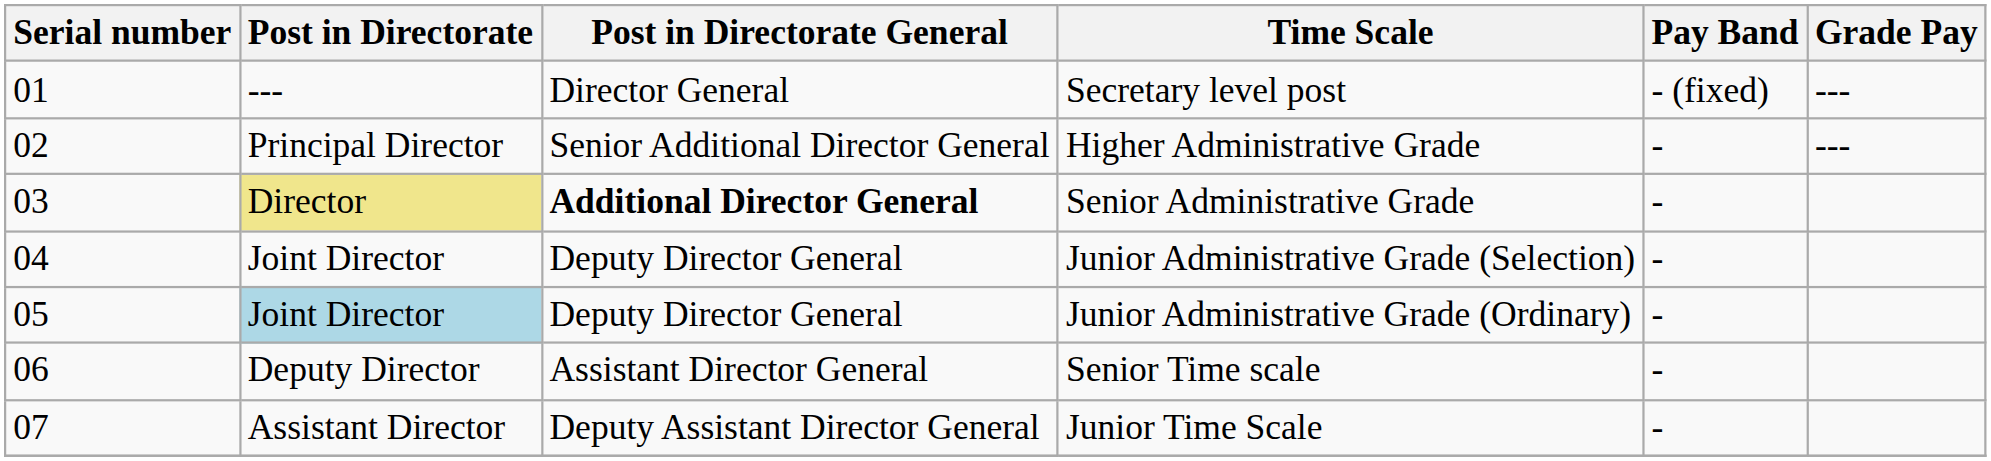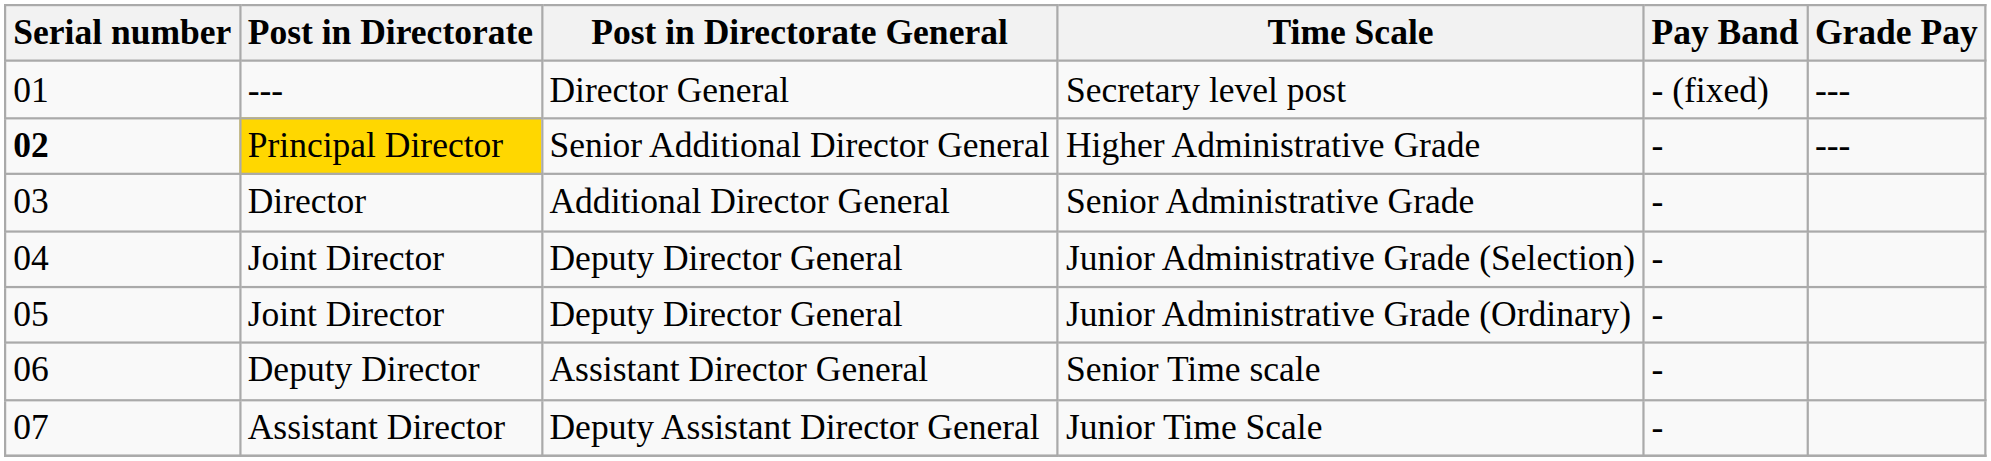(31, 145) normal -> (31, 145) bold
(375, 145) no background -> (375, 145) gold background
(307, 201) khaki background -> (307, 201) no background
(764, 201) bold -> (750, 201) normal
(346, 314) lightblue background -> (346, 314) no background
